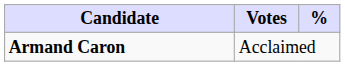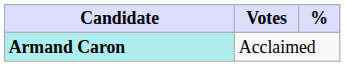(67, 46) no background -> (67, 46) paleturquoise background
